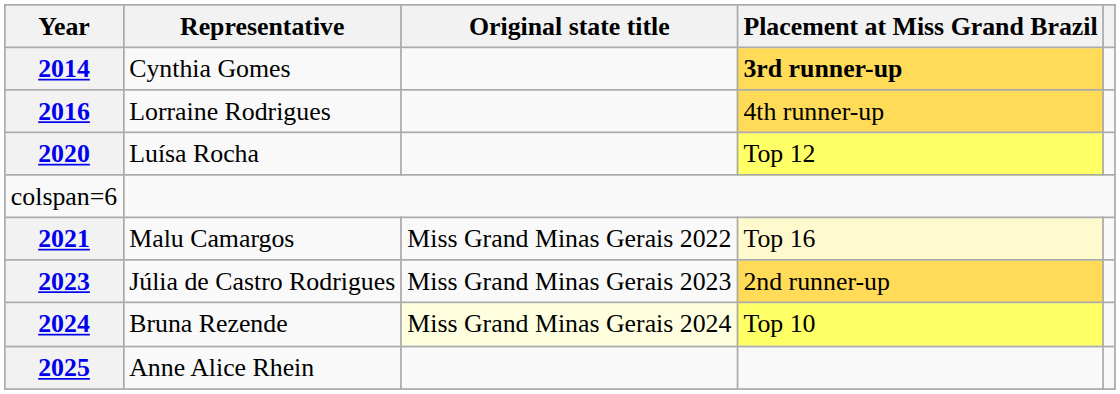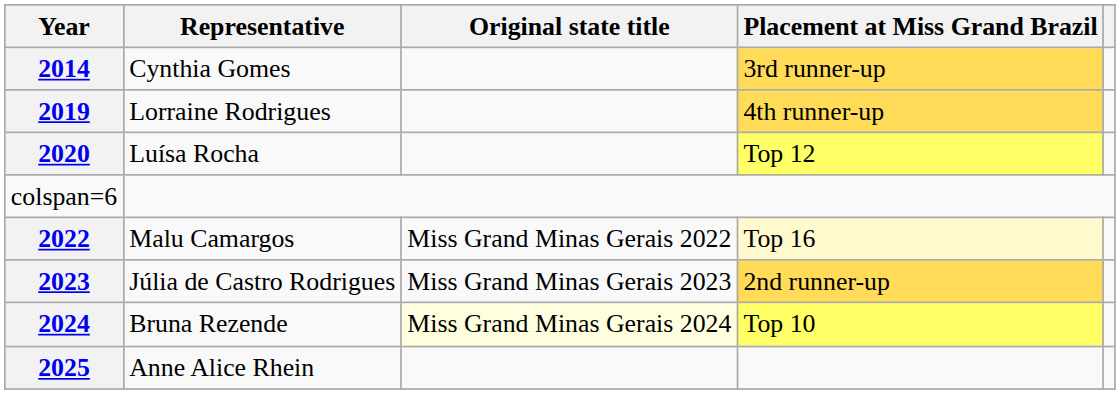(823, 68) bold -> (815, 68) normal
(64, 111) 2016 -> (64, 111) 2019
(64, 239) 2021 -> (64, 239) 2022
